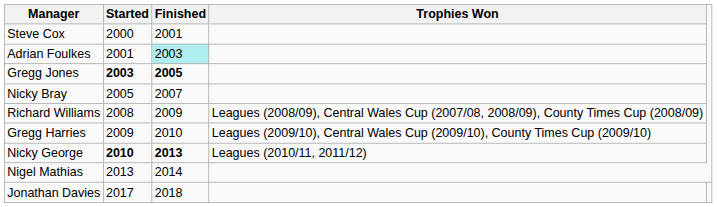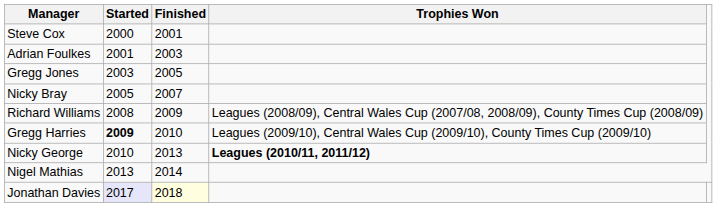(169, 53) paleturquoise background -> (169, 53) no background
(120, 73) bold -> (120, 73) normal
(169, 73) bold -> (169, 73) normal
(120, 133) normal -> (120, 133) bold
(120, 152) bold -> (120, 152) normal
(169, 152) bold -> (169, 152) normal
(289, 152) normal -> (291, 152) bold
(120, 192) no background -> (120, 192) lavender background
(169, 192) no background -> (169, 192) lightyellow background
